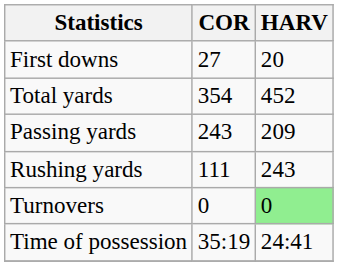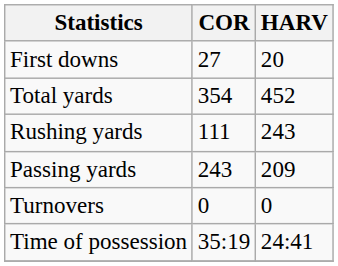rows swapped: (76, 168) <-> (73, 132)
(267, 205) lightgreen background -> (267, 205) no background
